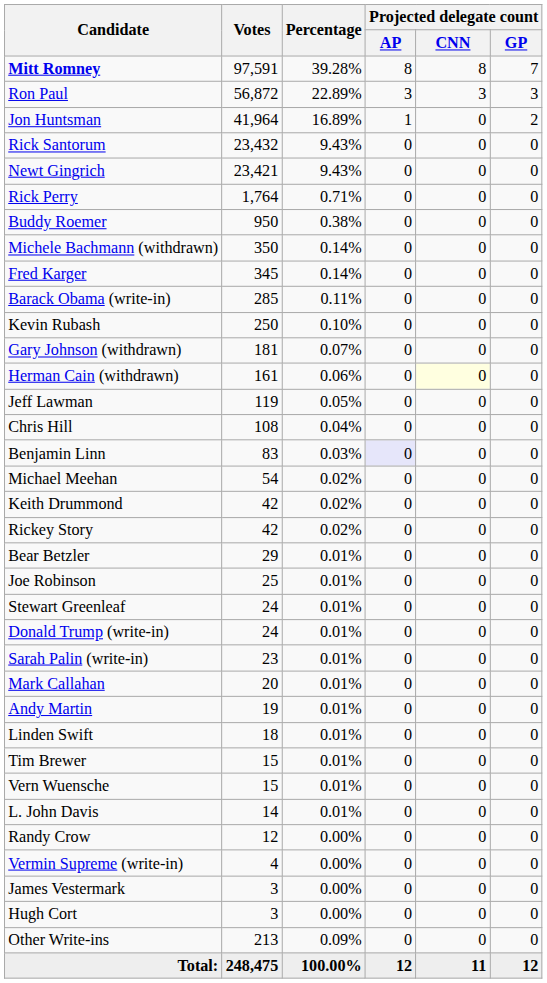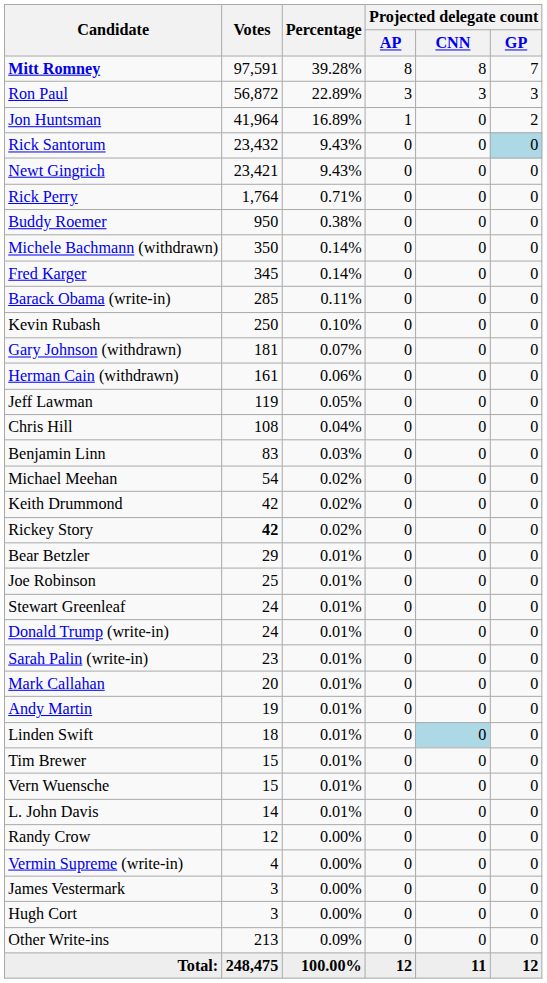(534, 145) no background -> (534, 145) lightblue background
(482, 376) lightyellow background -> (482, 376) no background
(408, 453) lavender background -> (408, 453) no background
(270, 529) normal -> (270, 529) bold
(482, 734) no background -> (482, 734) lightblue background
